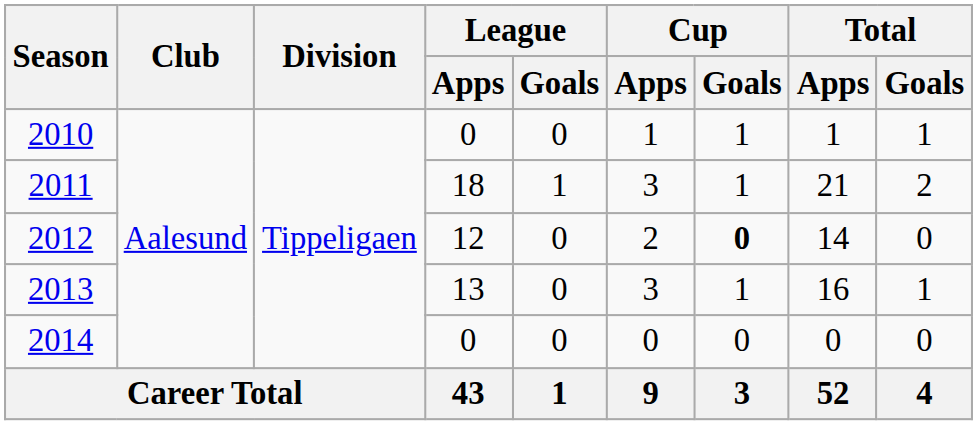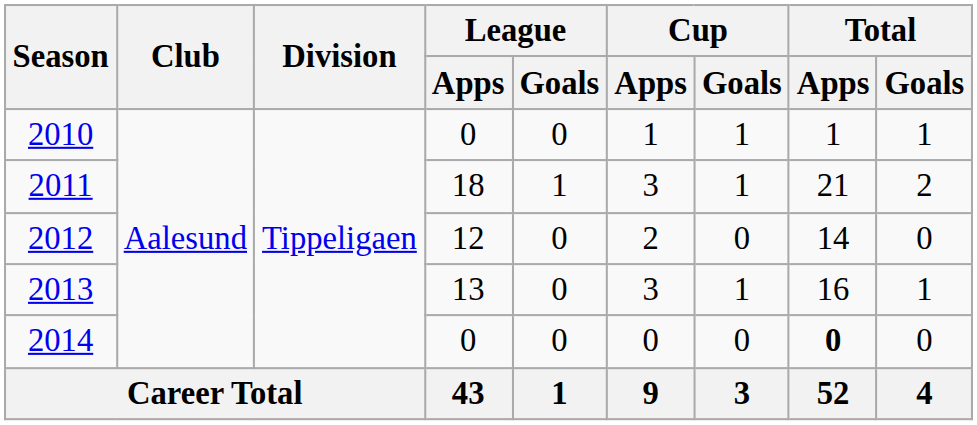(742, 237) bold -> (742, 237) normal
(833, 340) normal -> (833, 340) bold
